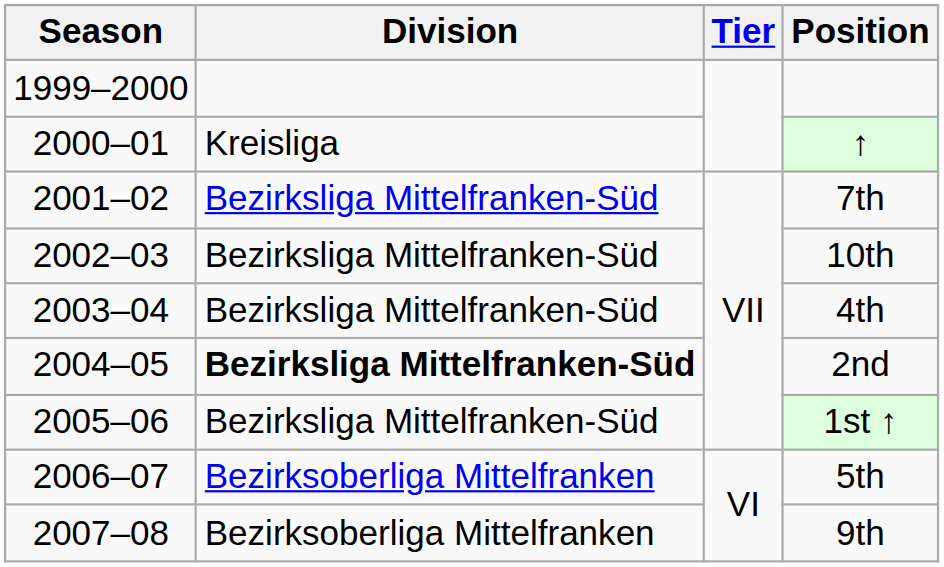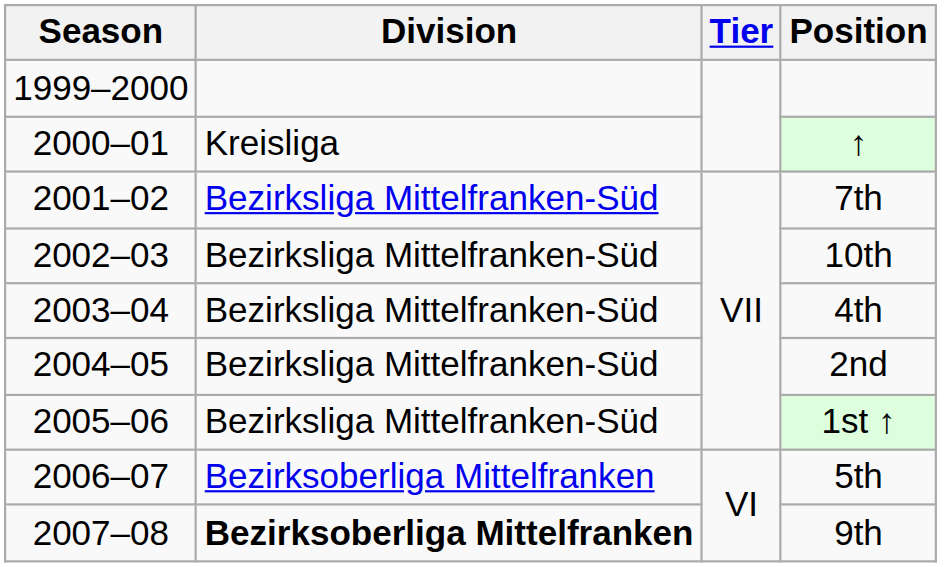(450, 365) bold -> (432, 365) normal
(430, 532) normal -> (449, 532) bold
